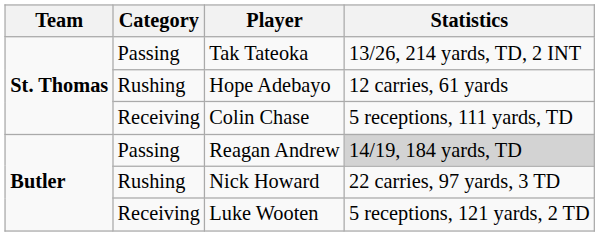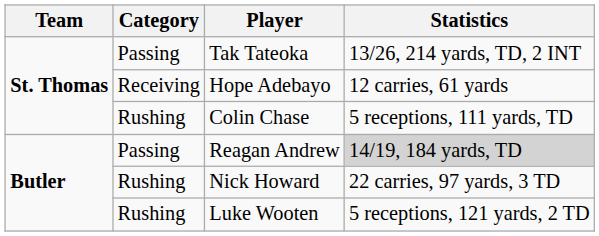(151, 85) Rushing -> (159, 85) Receiving
(159, 117) Receiving -> (151, 117) Rushing
(159, 214) Receiving -> (151, 214) Rushing
